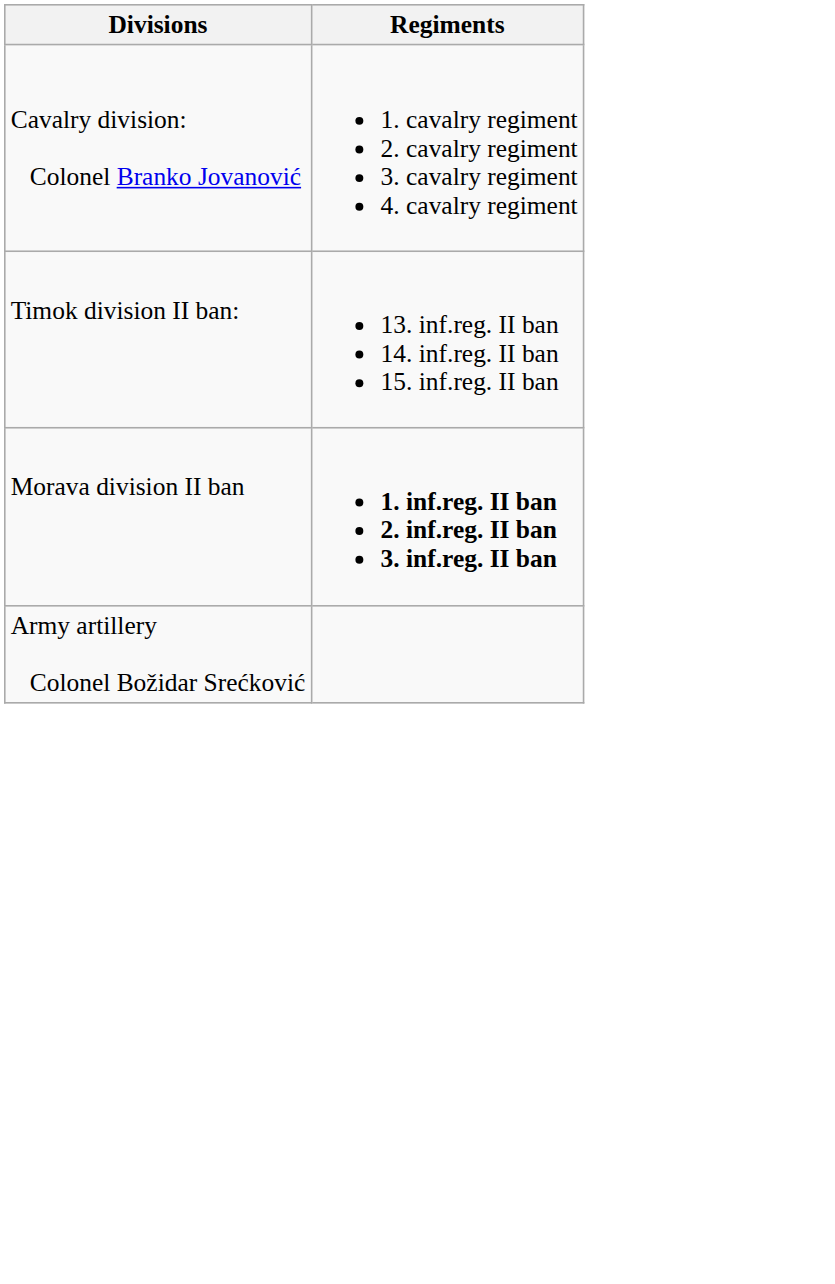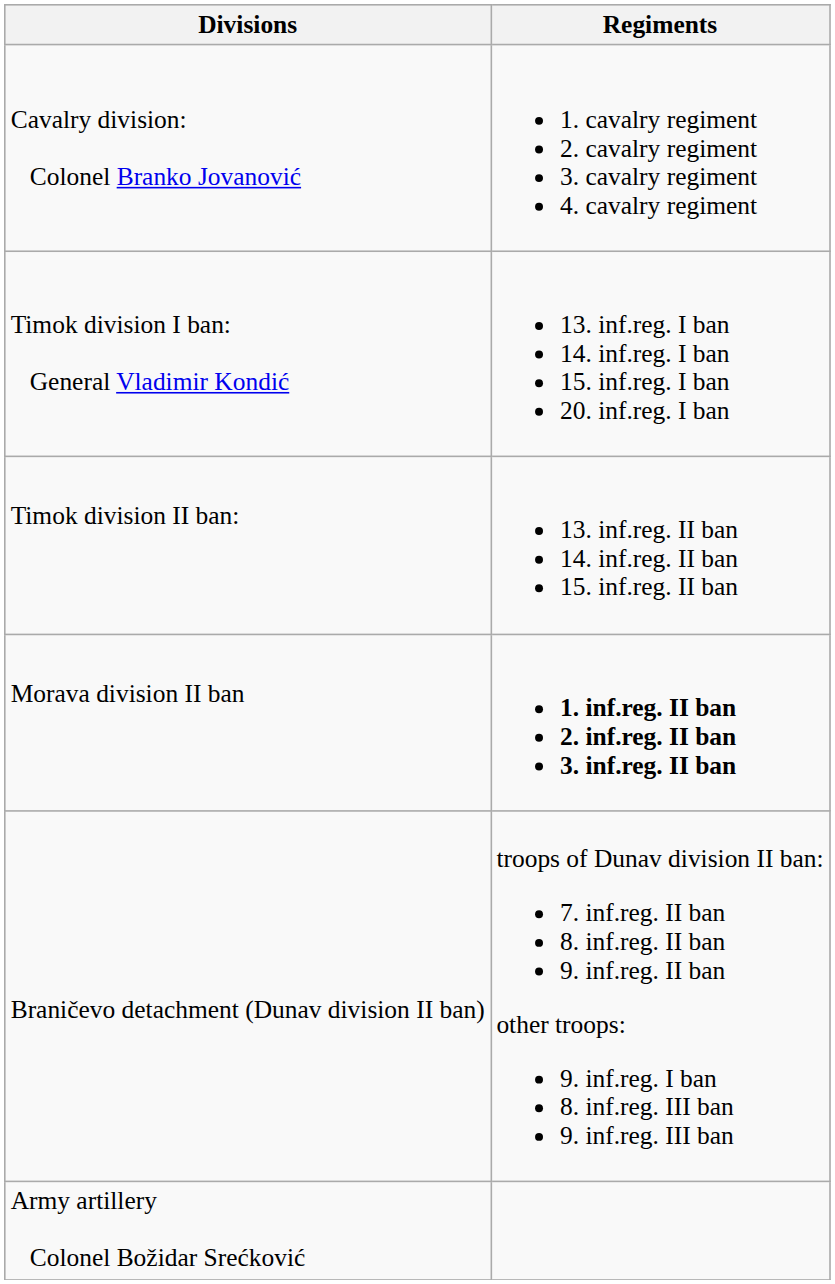+ row: (150, 353)
+ row: (248, 1010)
